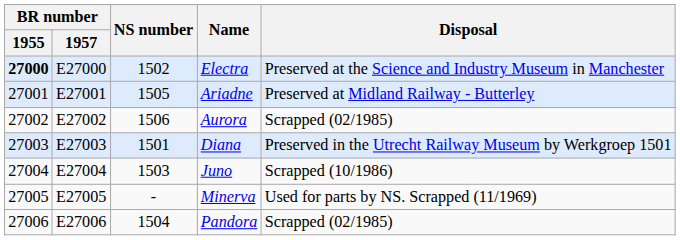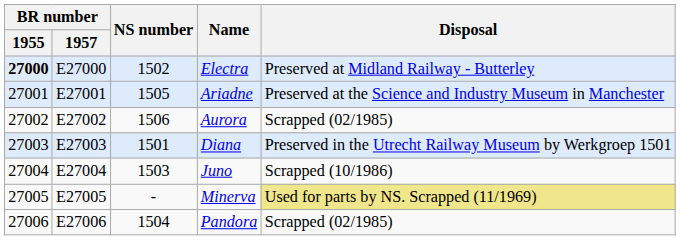(464, 68) Preserved at the Science and Industry Museum in Manchester -> (400, 68) Preserved at Midland Railway - Butterley
(400, 94) Preserved at Midland Railway - Butterley -> (464, 94) Preserved at the Science and Industry Museum in Manchester
(401, 196) no background -> (401, 196) khaki background
